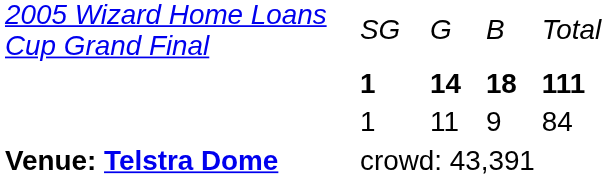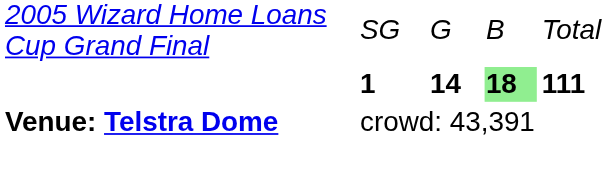(501, 84) no background -> (501, 84) lightgreen background
- row: (444, 122)
